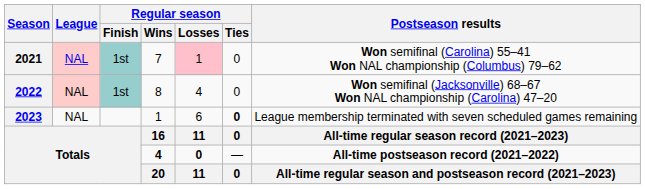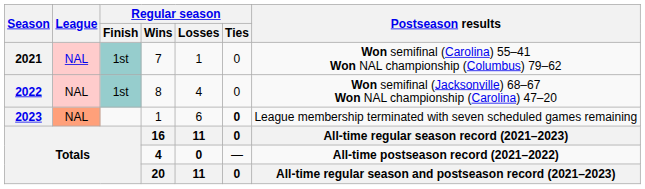(199, 59) pink background -> (199, 59) no background
(76, 117) no background -> (76, 117) lightsalmon background
